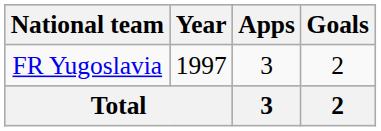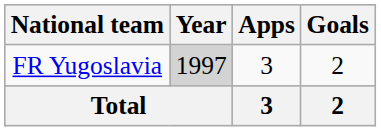(201, 65) no background -> (201, 65) lightgrey background
